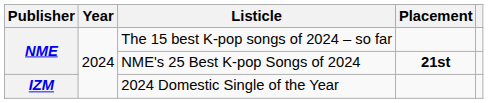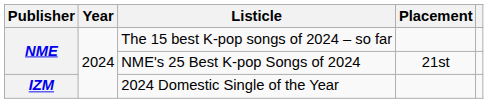(436, 62) bold -> (436, 62) normal
